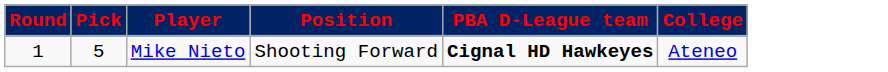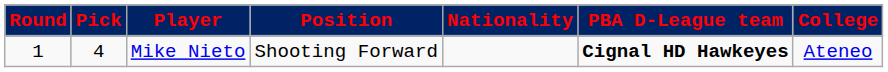+ column: (510, 20)
(99, 51) 5 -> (99, 51) 4
